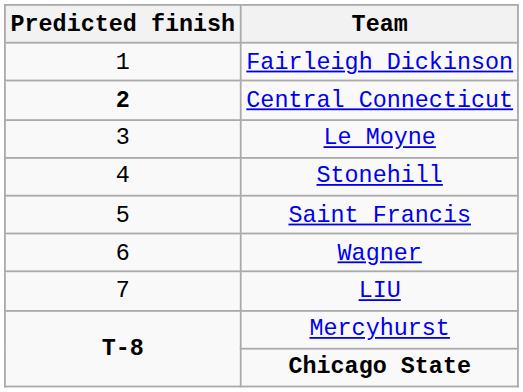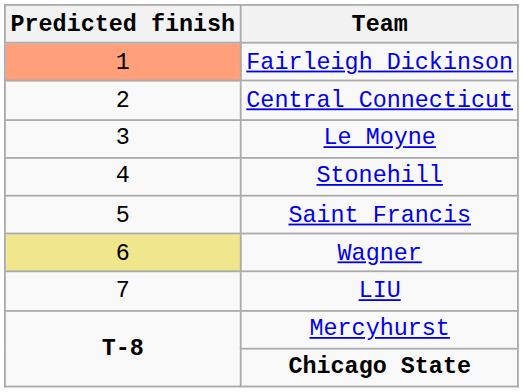(123, 62) no background -> (123, 62) lightsalmon background
(123, 100) bold -> (123, 100) normal
(123, 253) no background -> (123, 253) khaki background
